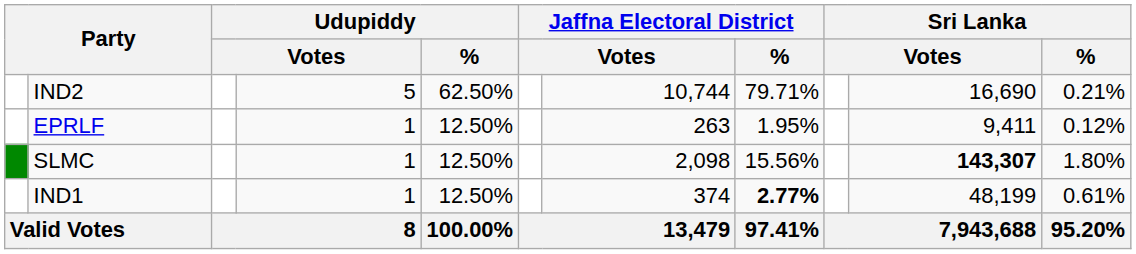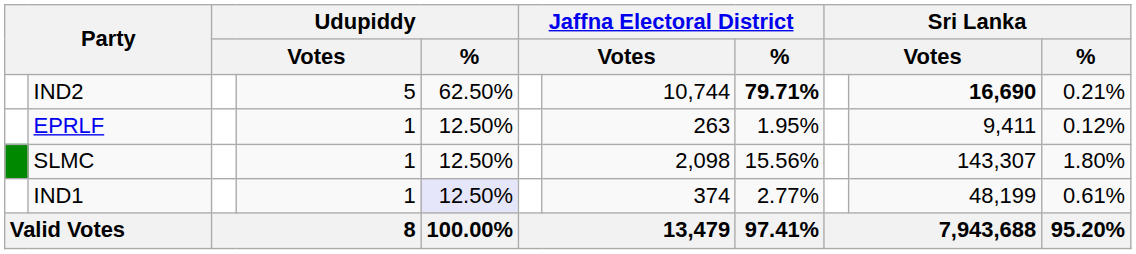(782, 91) normal -> (782, 91) bold
(1003, 91) normal -> (1003, 91) bold
(997, 160) bold -> (997, 160) normal
(476, 195) no background -> (476, 195) lavender background
(788, 195) bold -> (788, 195) normal
